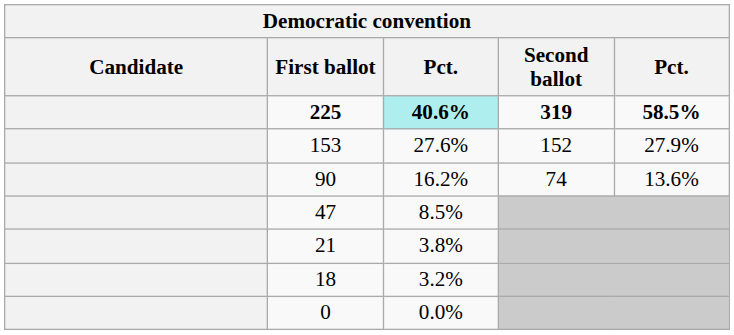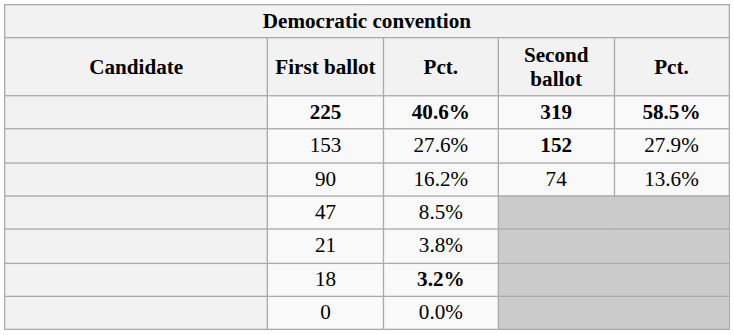(441, 111) paleturquoise background -> (441, 111) no background
(556, 145) normal -> (556, 145) bold
(441, 279) normal -> (441, 279) bold
